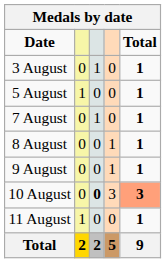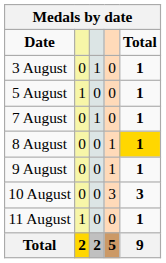(140, 143) no background -> (140, 143) gold background
(97, 194) bold -> (97, 194) normal
(140, 194) lightsalmon background -> (140, 194) no background
